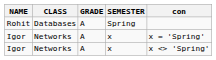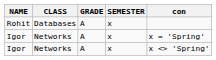(121, 23) Spring -> (110, 23) x
